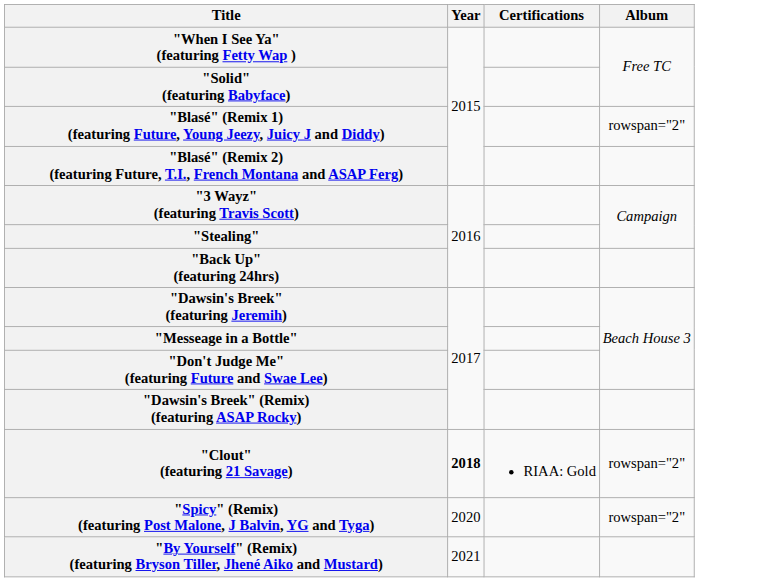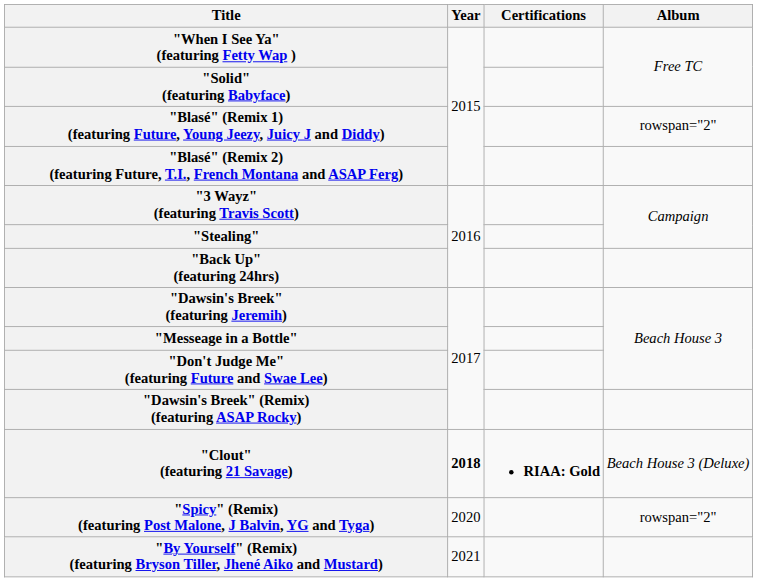(542, 471) normal -> (544, 471) bold
(647, 463) rowspan="2" -> (678, 463) Beach House 3 (Deluxe)
